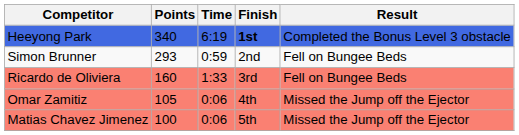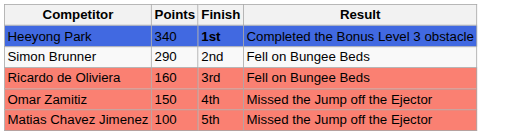- column: (217, 15)
(166, 57) 293 -> (166, 57) 290
(166, 99) 105 -> (166, 99) 150
